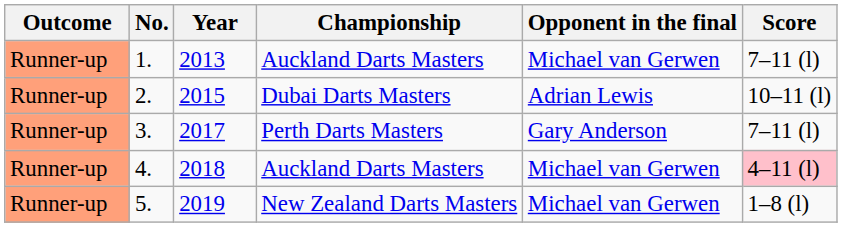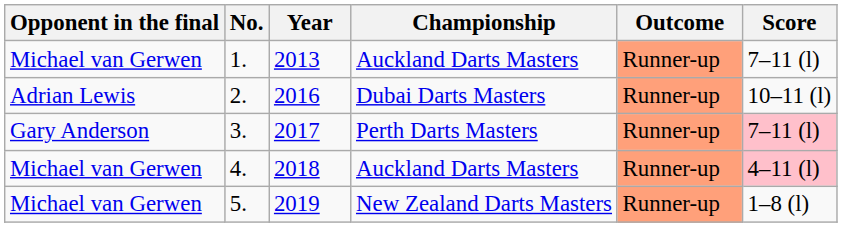columns swapped: (67, 22) <-> (632, 22)
(202, 95) 2015 -> (297, 95) 2016
(784, 131) no background -> (784, 131) pink background
